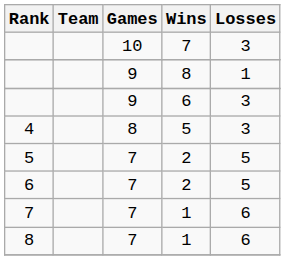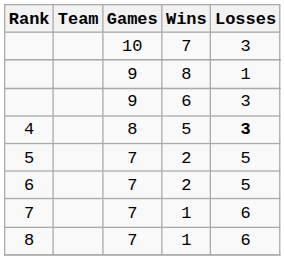(246, 130) normal -> (246, 130) bold
